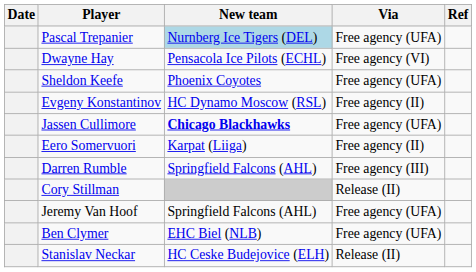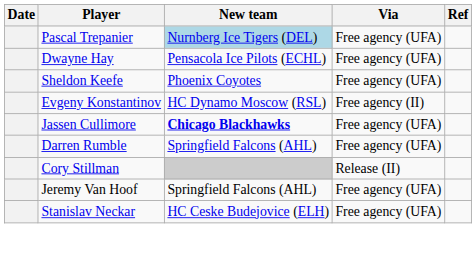(382, 59) Free agency (VI) -> (388, 59) Free agency (UFA)
- row: (89, 146)
(382, 168) Free agency (III) -> (388, 146) Free agency (UFA)
- row: (75, 233)
(368, 255) Release (II) -> (388, 211) Free agency (UFA)
